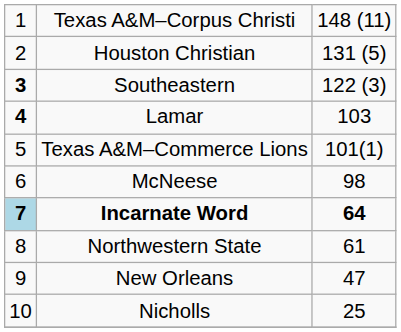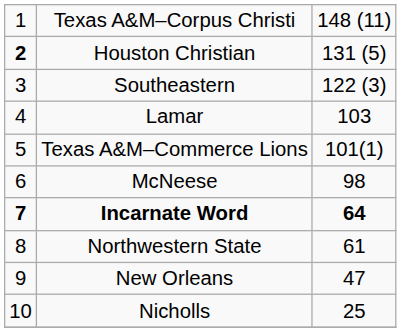(21, 52) normal -> (21, 52) bold
(21, 85) bold -> (21, 85) normal
(21, 117) bold -> (21, 117) normal
(21, 213) lightblue background -> (21, 213) no background
